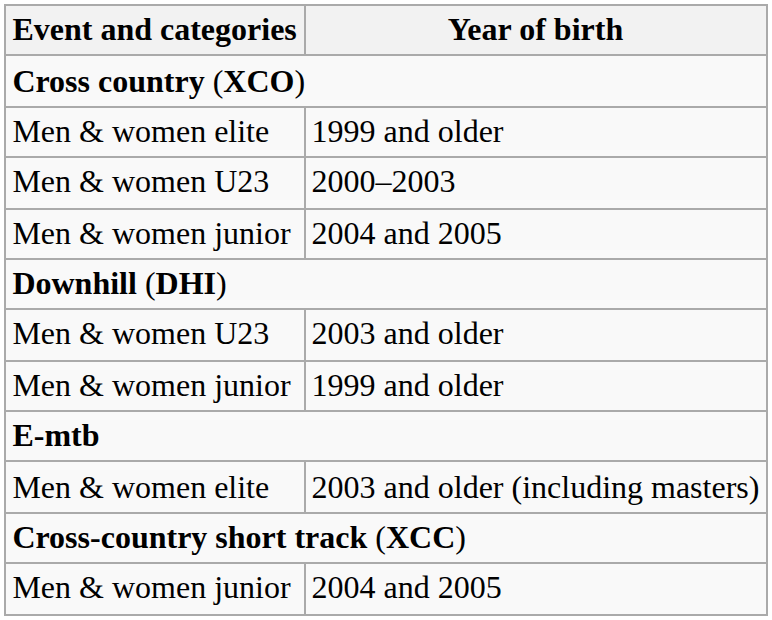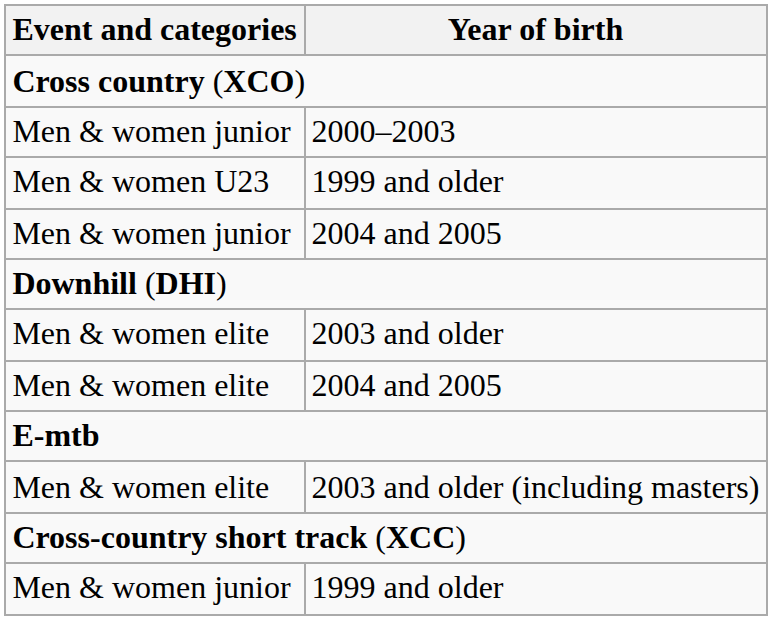(141, 131) Men & women elite -> (151, 131) Men & women junior
(408, 131) 1999 and older -> (384, 131) 2000–2003
(384, 182) 2000–2003 -> (408, 182) 1999 and older
(141, 334) Men & women U23 -> (141, 334) Men & women elite
(151, 385) Men & women junior -> (141, 385) Men & women elite
(408, 385) 1999 and older -> (407, 385) 2004 and 2005
(407, 588) 2004 and 2005 -> (408, 588) 1999 and older
